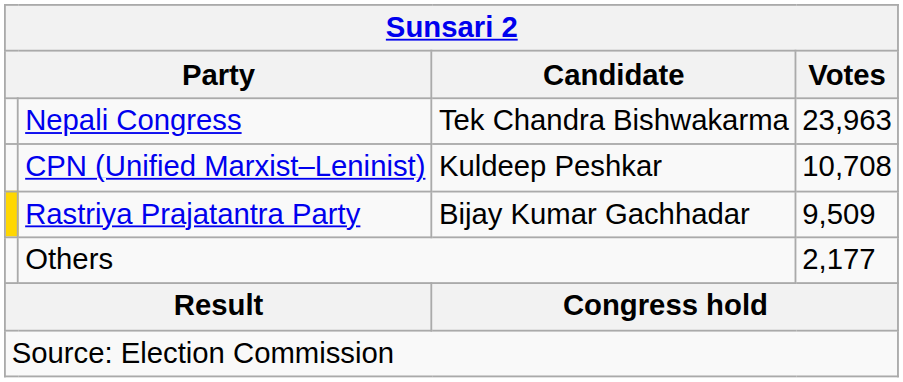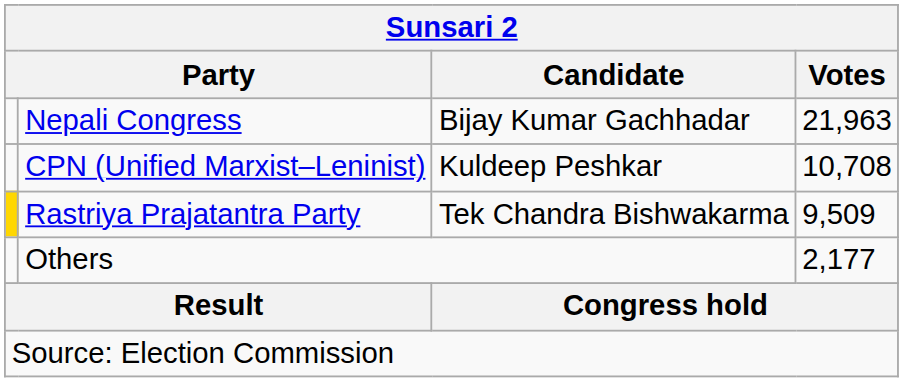(614, 120) Tek Chandra Bishwakarma -> (594, 120) Bijay Kumar Gachhadar
(847, 120) 23,963 -> (847, 120) 21,963
(594, 213) Bijay Kumar Gachhadar -> (614, 213) Tek Chandra Bishwakarma
